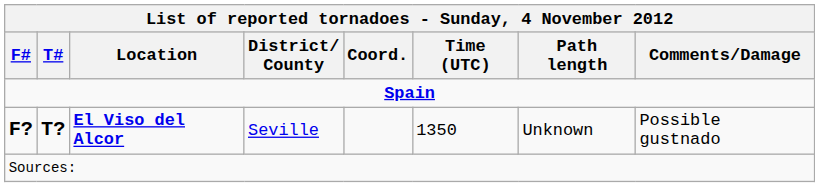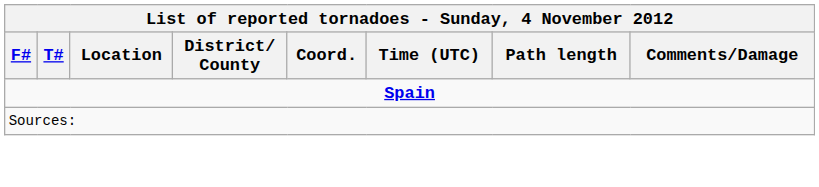- row: (21, 130)
